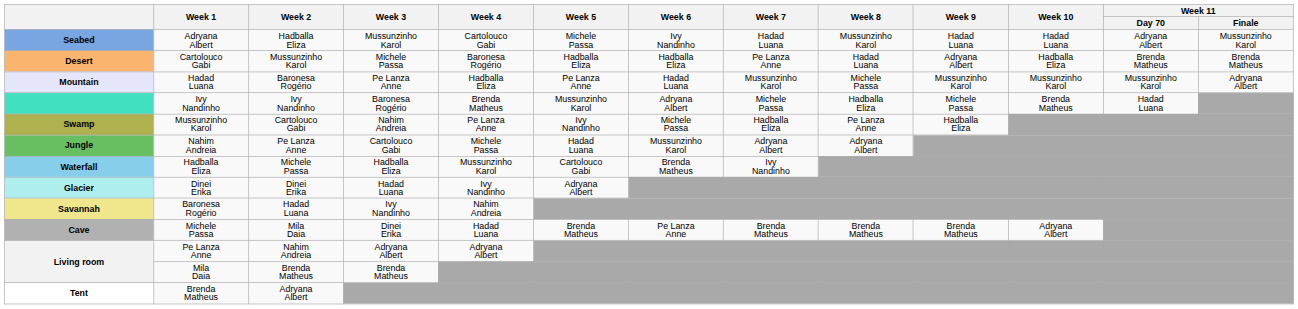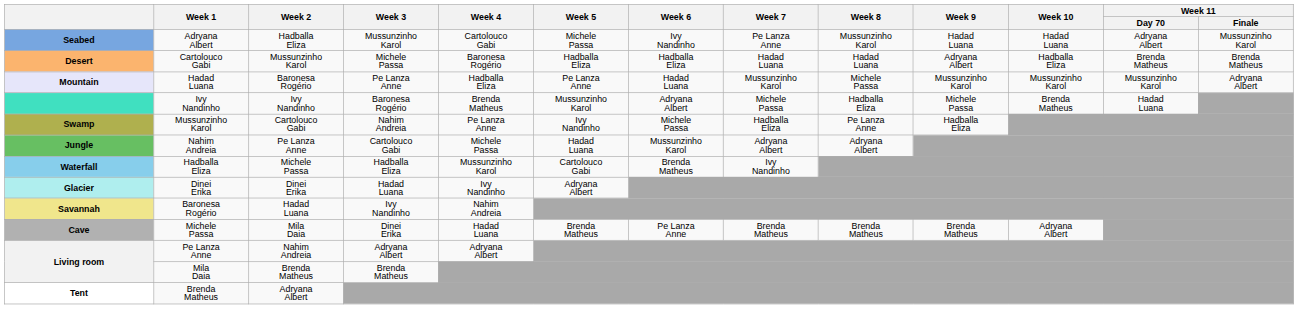(771, 40) Hadad Luana -> (771, 40) Pe Lanza Anne
(771, 61) Pe Lanza Anne -> (771, 61) Hadad Luana
